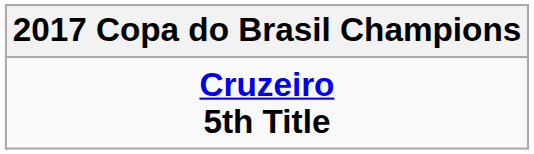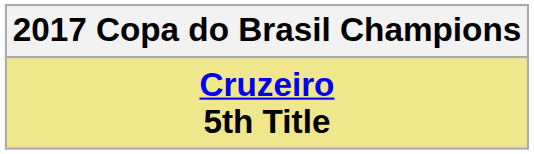(267, 102) no background -> (267, 102) khaki background
